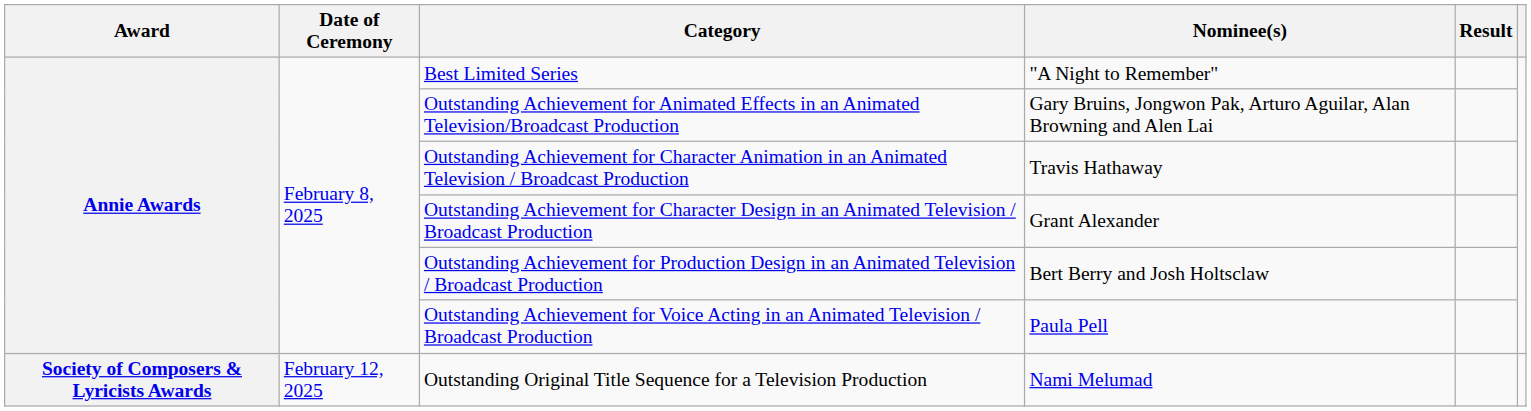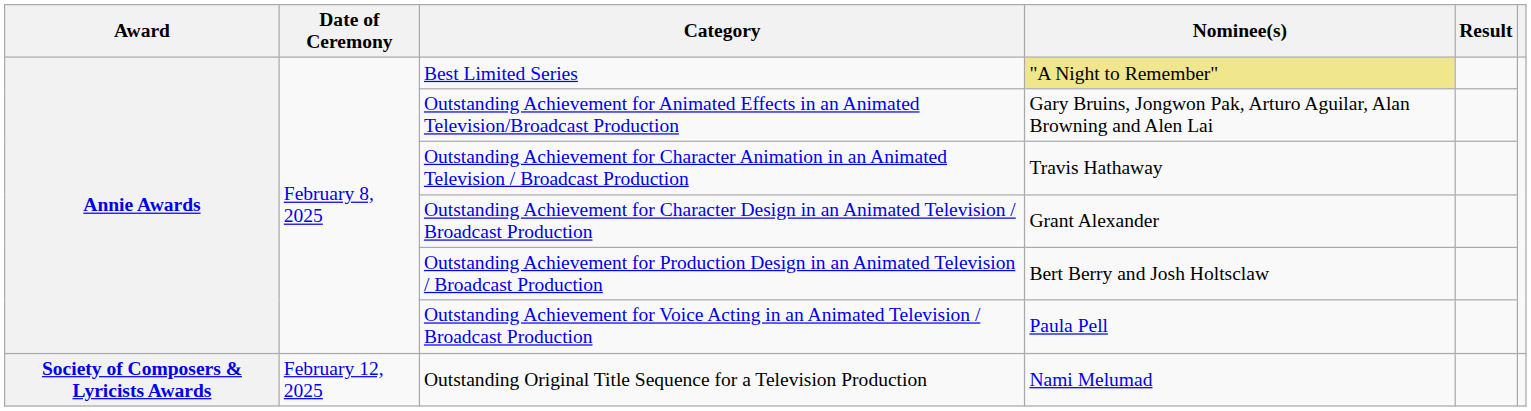(1124, 72) no background -> (1124, 72) khaki background
